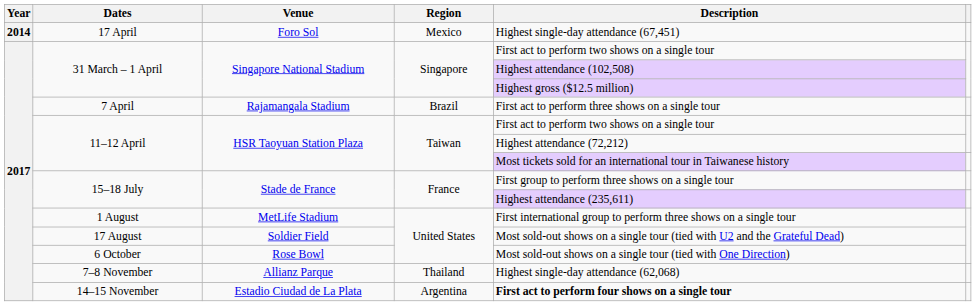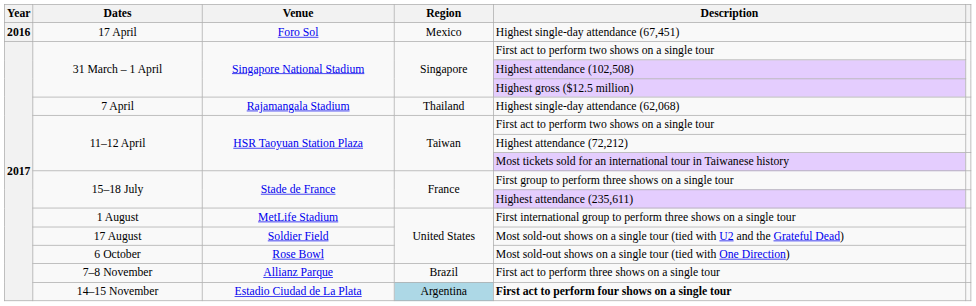(19, 32) 2014 -> (19, 32) 2016
(444, 106) Brazil -> (444, 106) Thailand
(608, 106) First act to perform three shows on a single tour -> (588, 106) Highest single-day attendance (62,068)
(444, 273) Thailand -> (444, 273) Brazil
(588, 273) Highest single-day attendance (62,068) -> (608, 273) First act to perform three shows on a single tour
(444, 291) no background -> (444, 291) lightblue background
